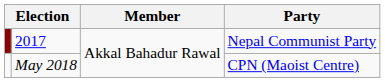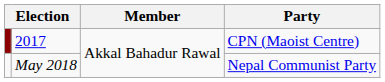(302, 41) Nepal Communist Party -> (293, 41) CPN (Maoist Centre)
(293, 65) CPN (Maoist Centre) -> (302, 65) Nepal Communist Party
